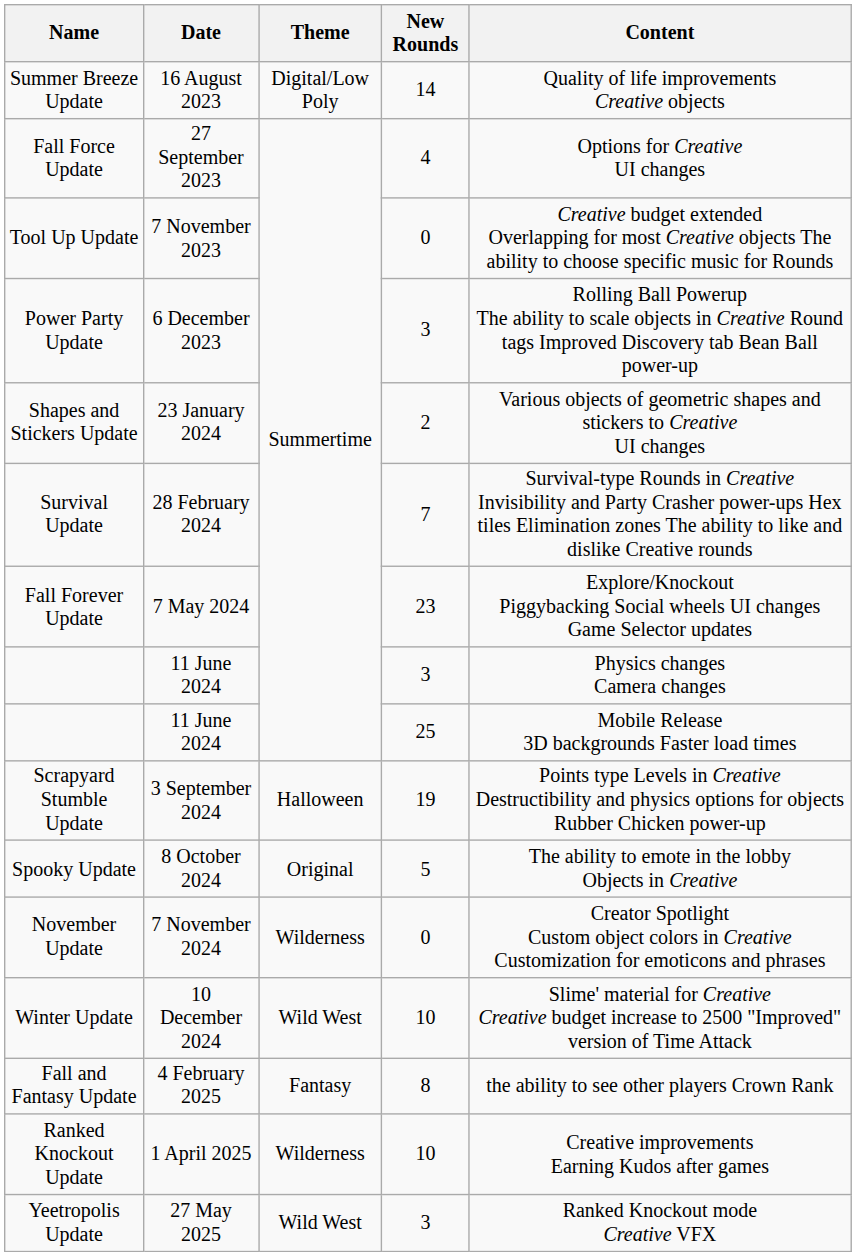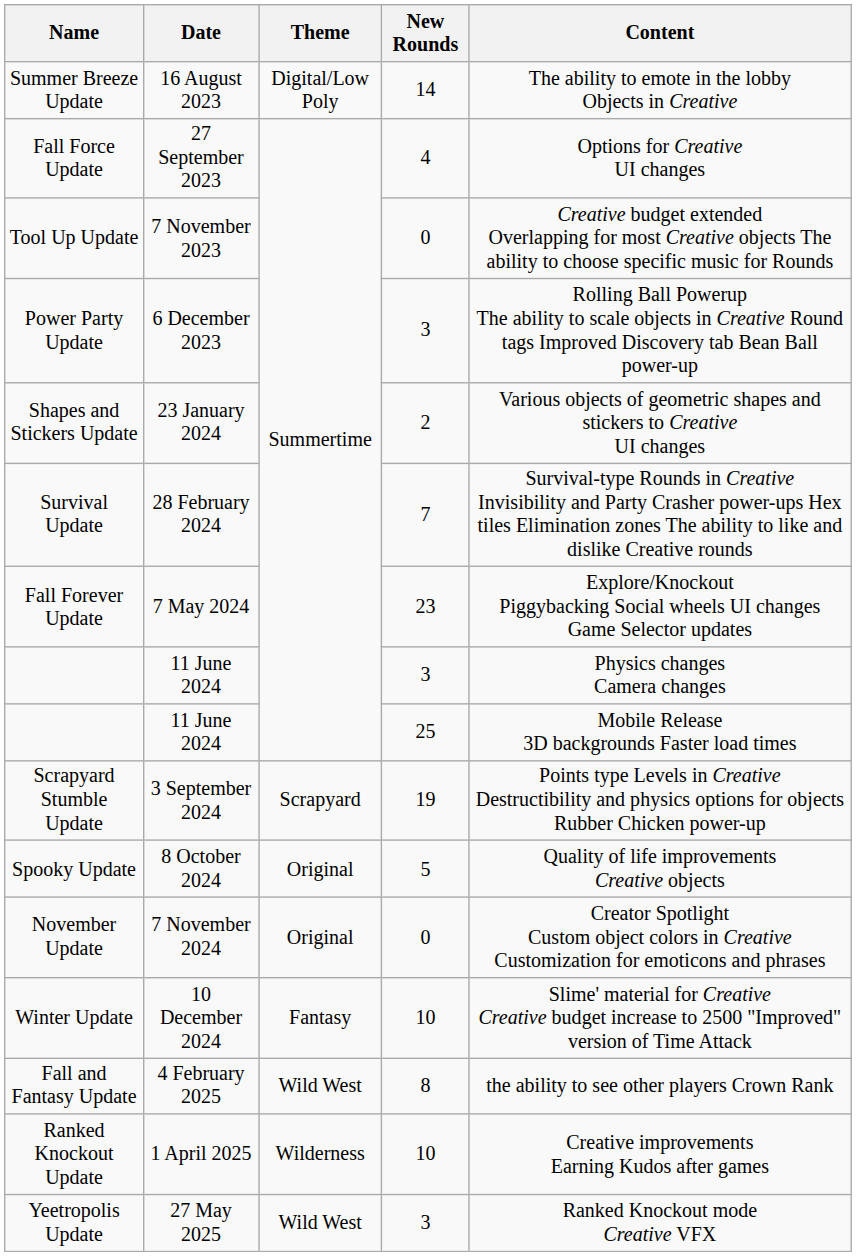(660, 89) Quality of life improvements Creative objects -> (660, 89) The ability to emote in the lobby Objects in Creative
(320, 800) Halloween -> (320, 800) Scrapyard
(660, 868) The ability to emote in the lobby Objects in Creative -> (660, 868) Quality of life improvements Creative objects
(320, 937) Wilderness -> (320, 937) Original
(320, 1017) Wild West -> (320, 1017) Fantasy
(320, 1086) Fantasy -> (320, 1086) Wild West
